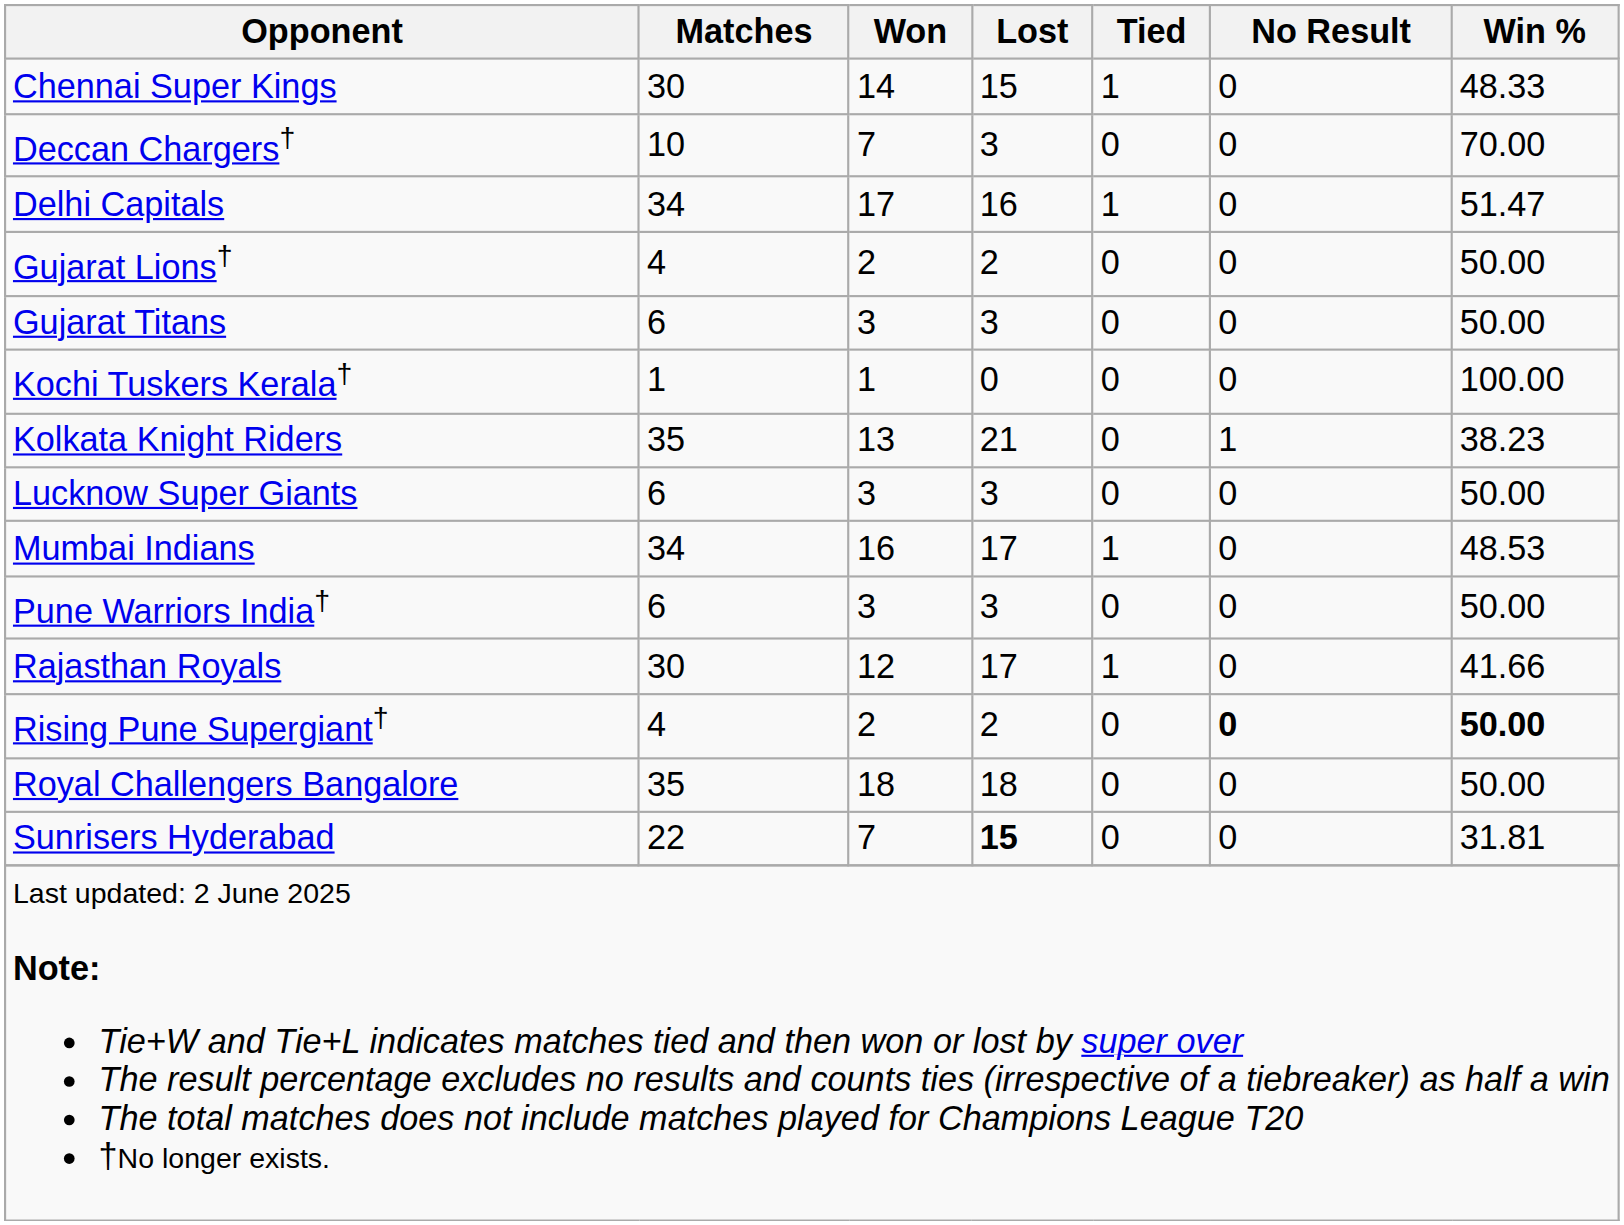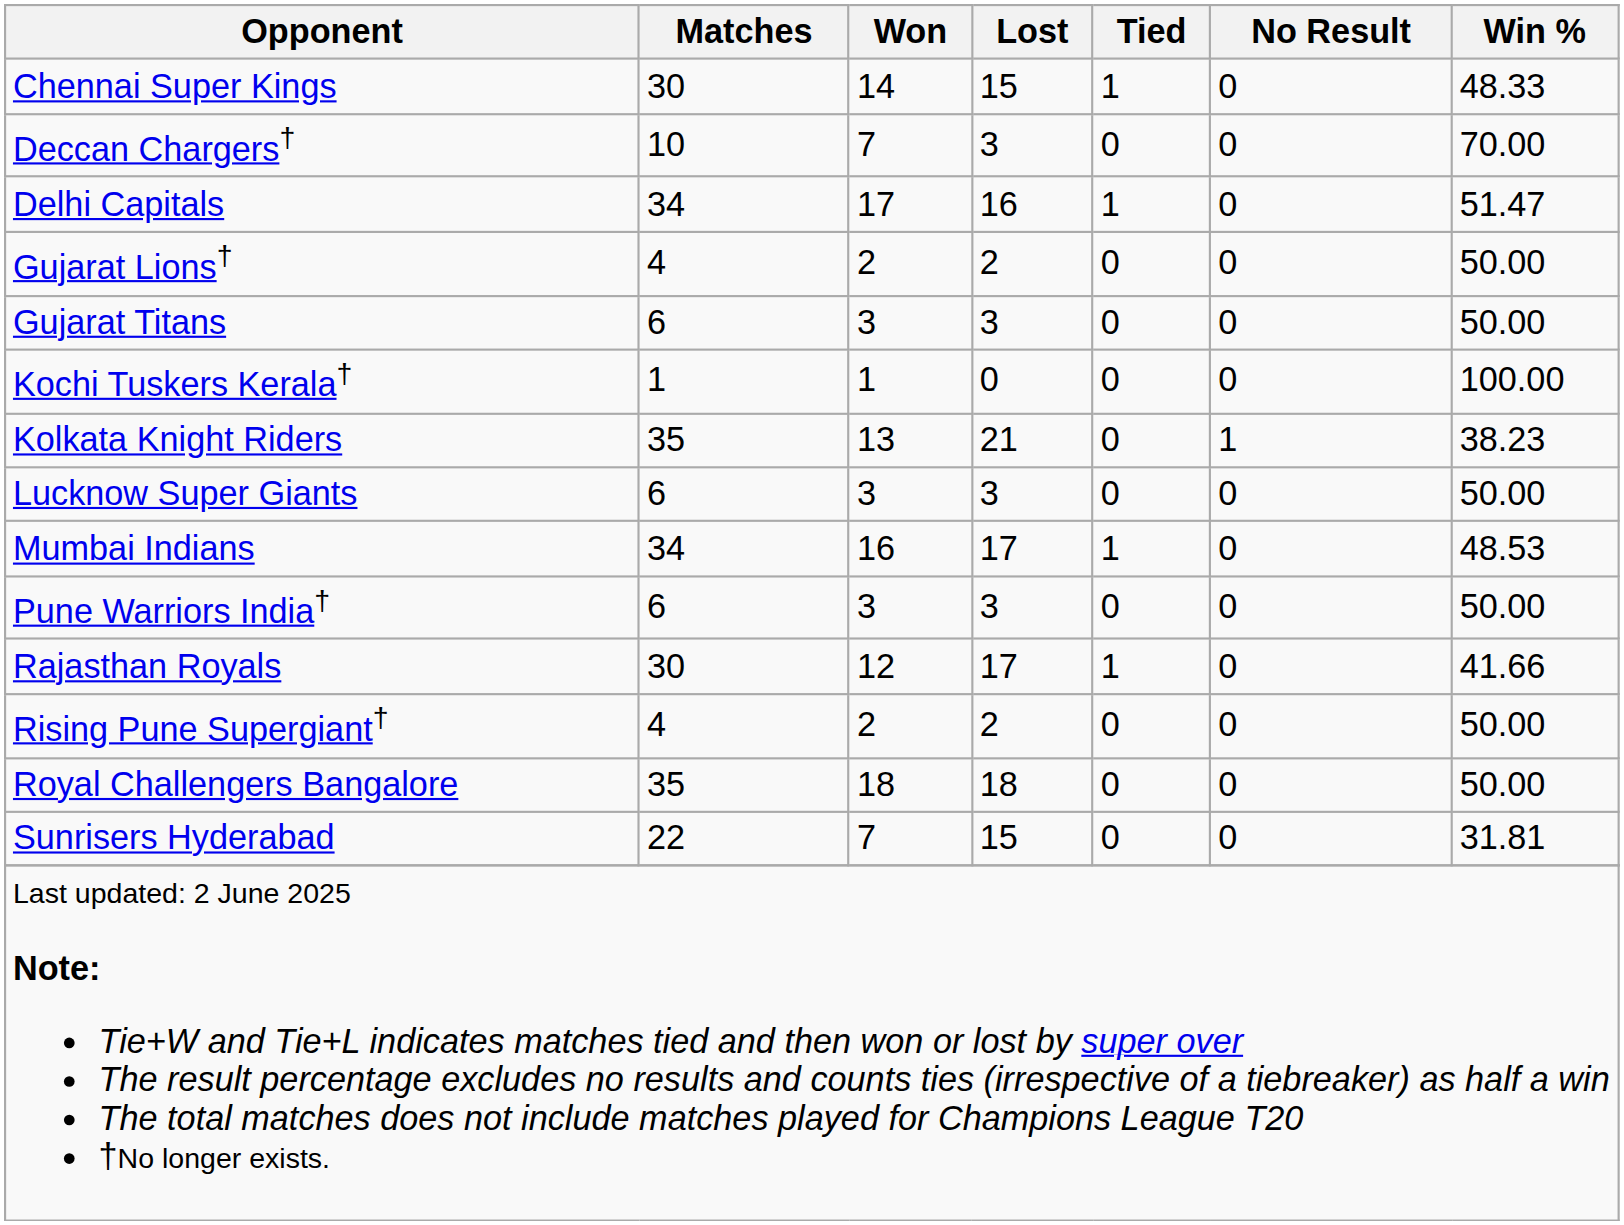(1228, 724) bold -> (1228, 724) normal
(1503, 724) bold -> (1503, 724) normal
(999, 838) bold -> (999, 838) normal
